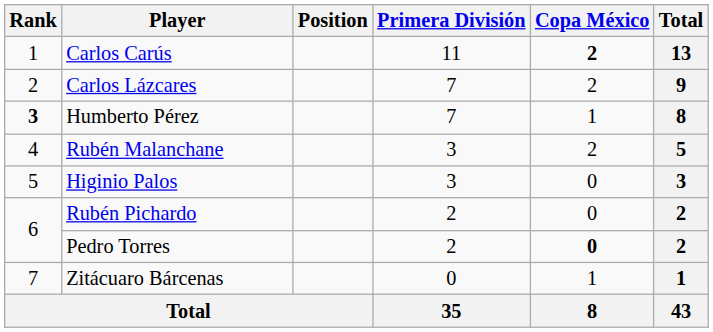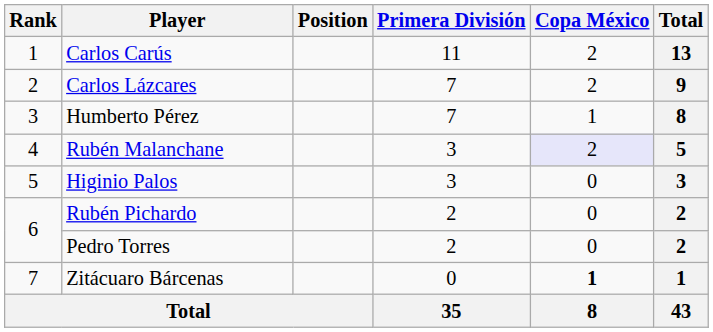(592, 52) bold -> (592, 52) normal
(33, 117) bold -> (33, 117) normal
(592, 149) no background -> (592, 149) lavender background
(592, 246) bold -> (592, 246) normal
(592, 278) normal -> (592, 278) bold
